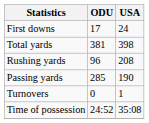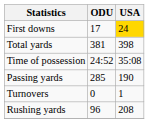(123, 29) no background -> (123, 29) gold background
rows swapped: (36, 61) <-> (46, 110)
